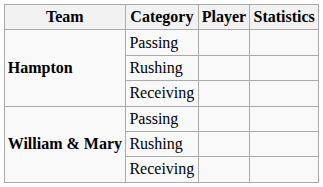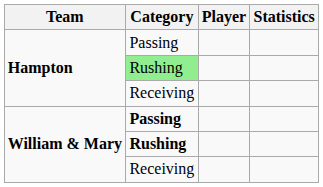(156, 67) no background -> (156, 67) lightgreen background
(154, 118) normal -> (155, 118) bold
(156, 144) normal -> (158, 144) bold
